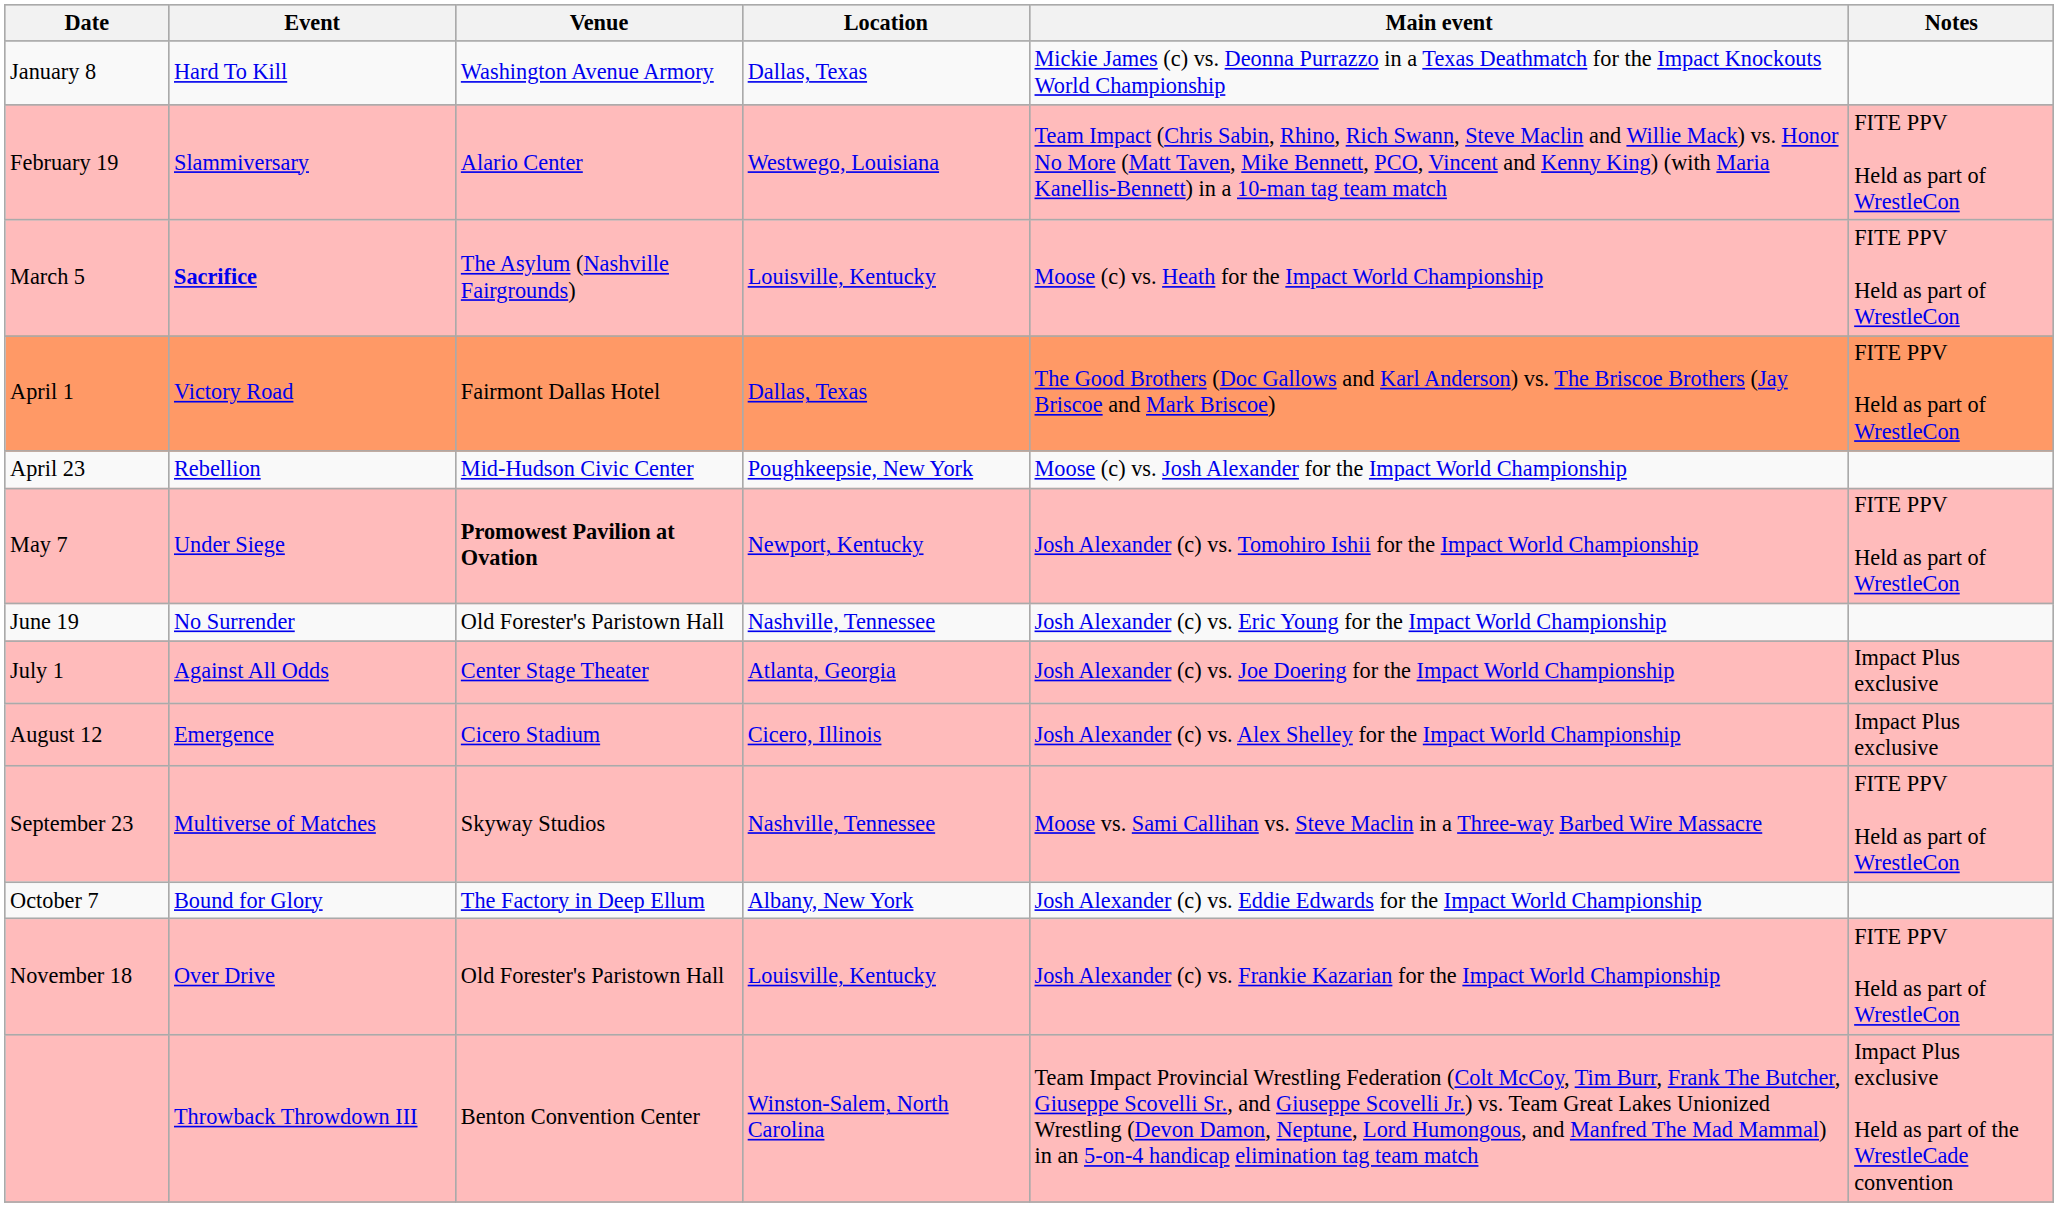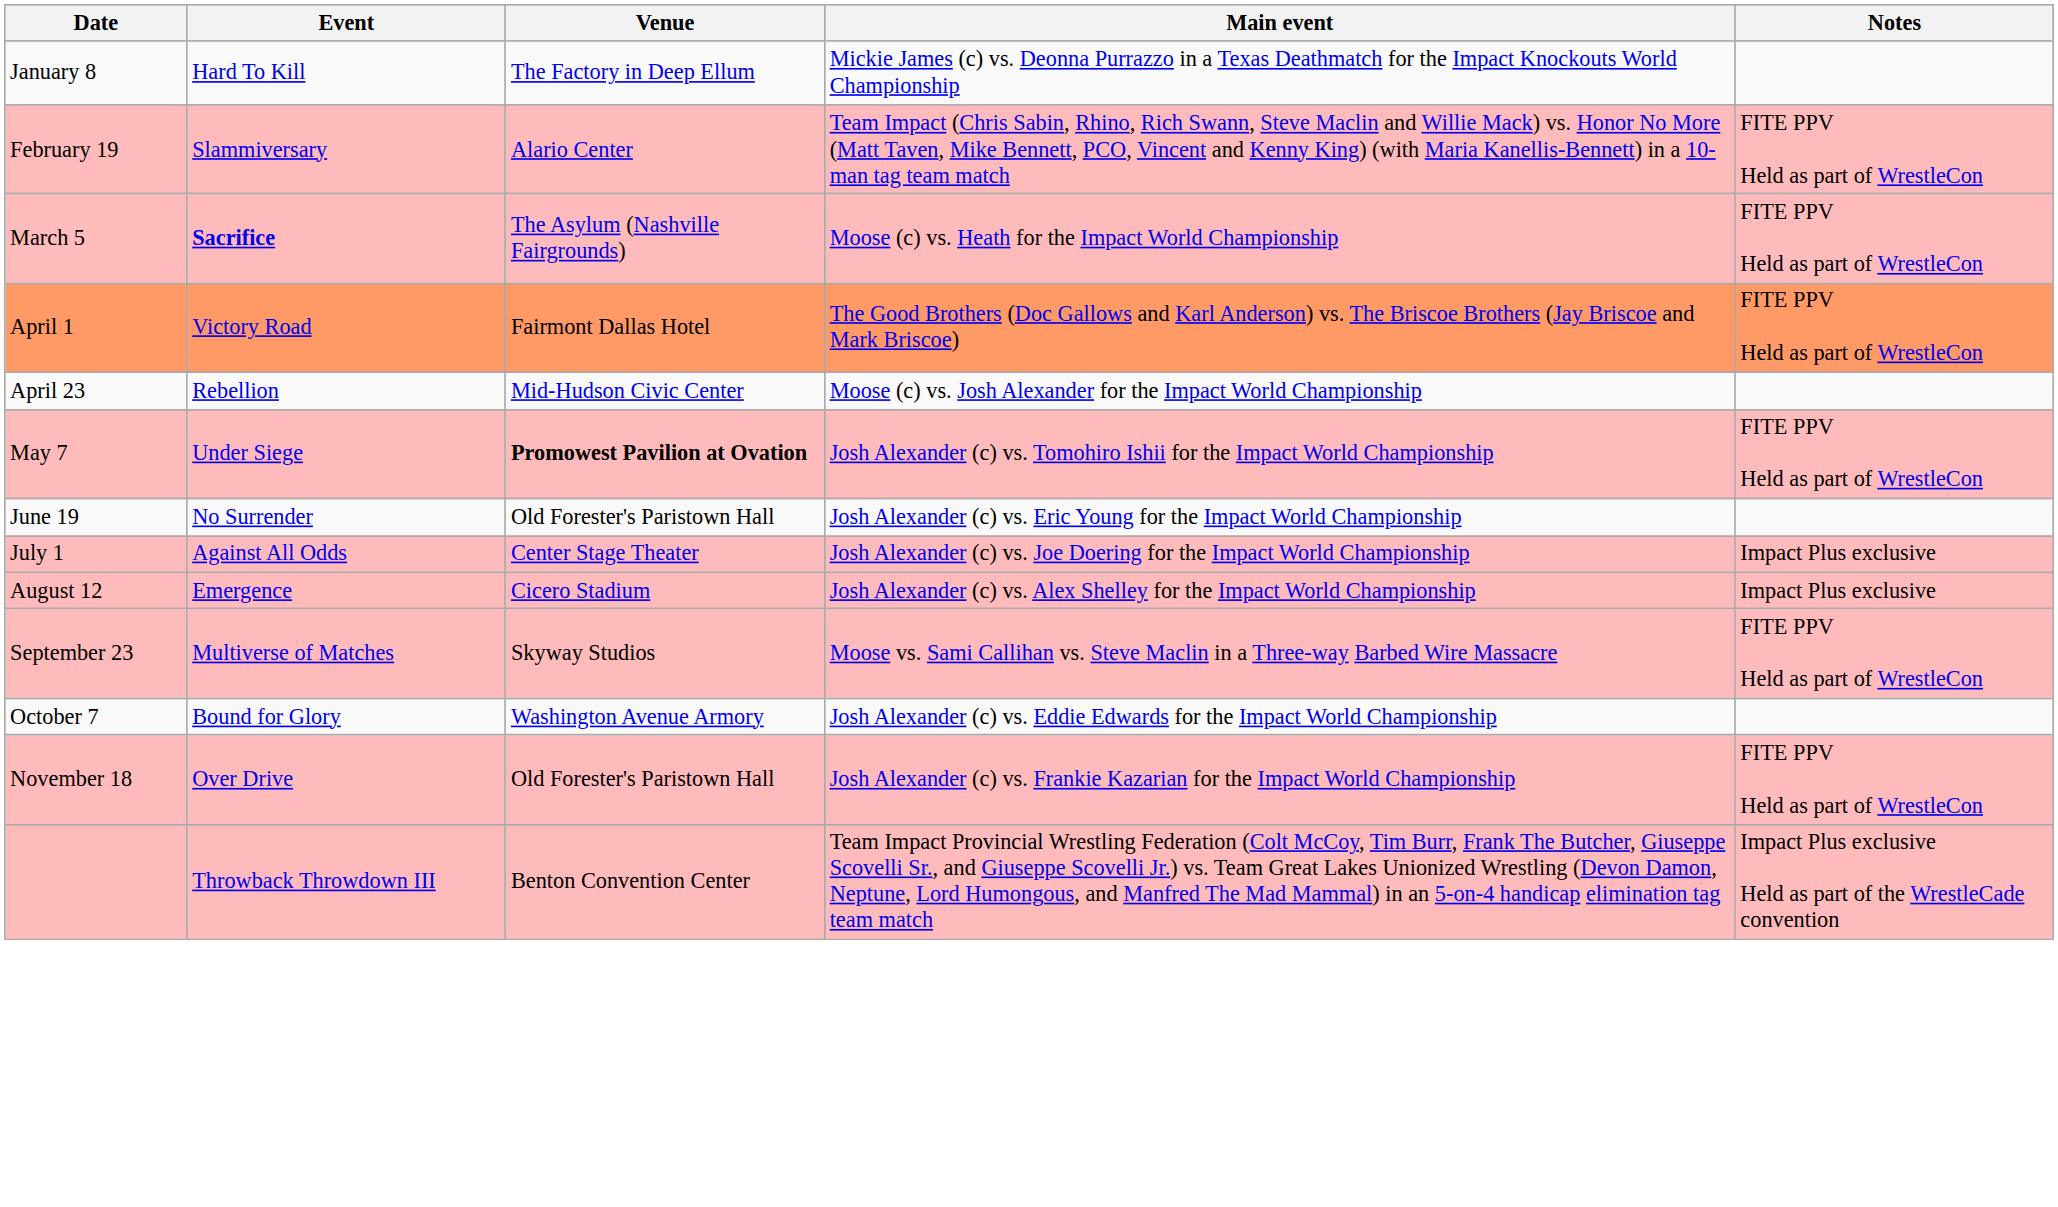- column: (886, 22)
(587, 72) Washington Avenue Armory -> (633, 72) The Factory in Deep Ellum
(583, 899) The Factory in Deep Ellum -> (637, 715) Washington Avenue Armory
